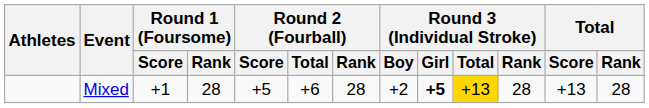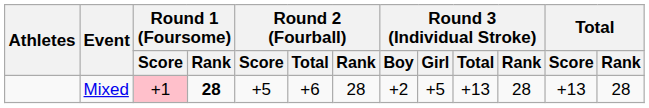(160, 89) no background -> (160, 89) pink background
(211, 89) normal -> (211, 89) bold
(435, 89) bold -> (435, 89) normal
(476, 89) gold background -> (476, 89) no background
